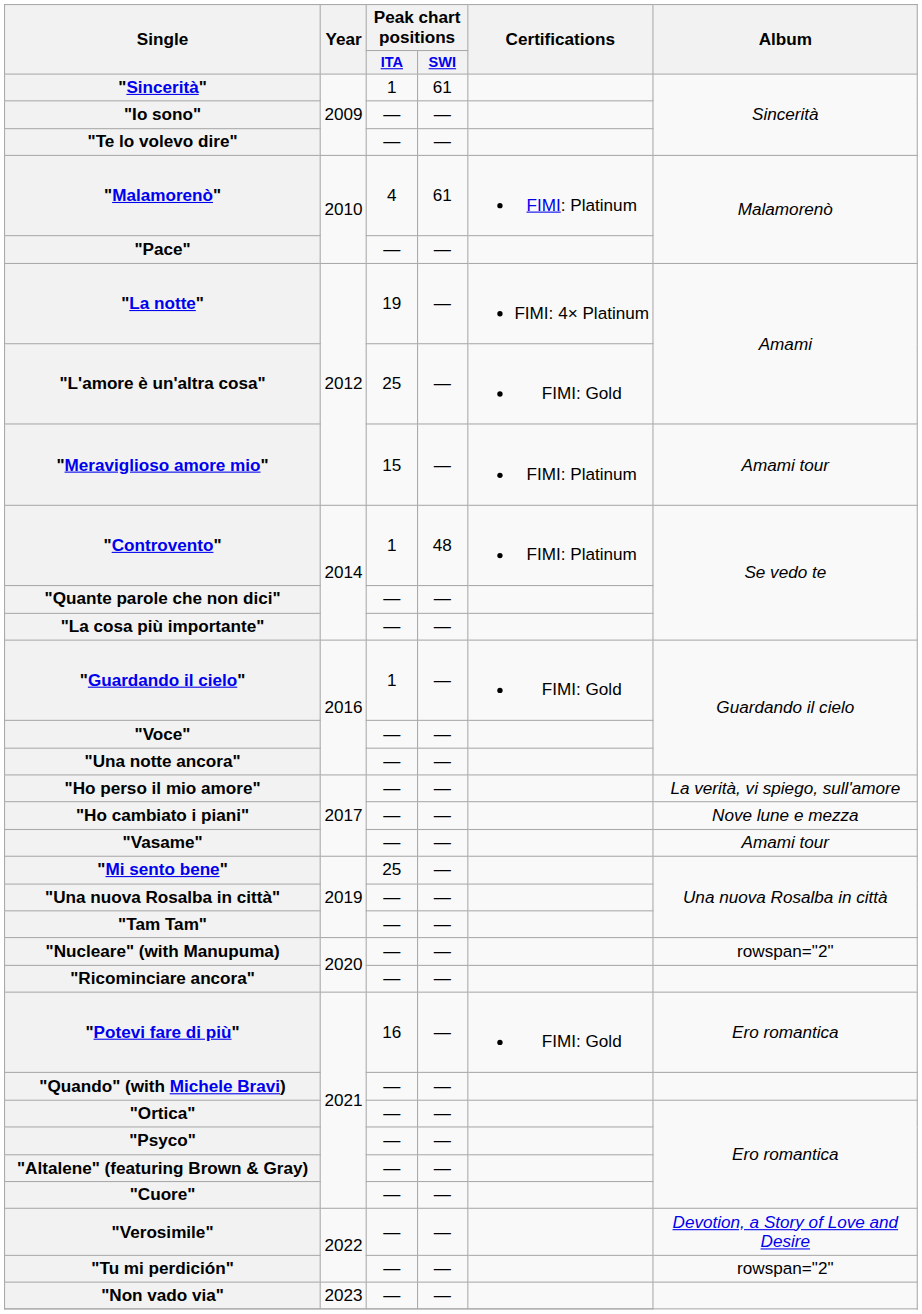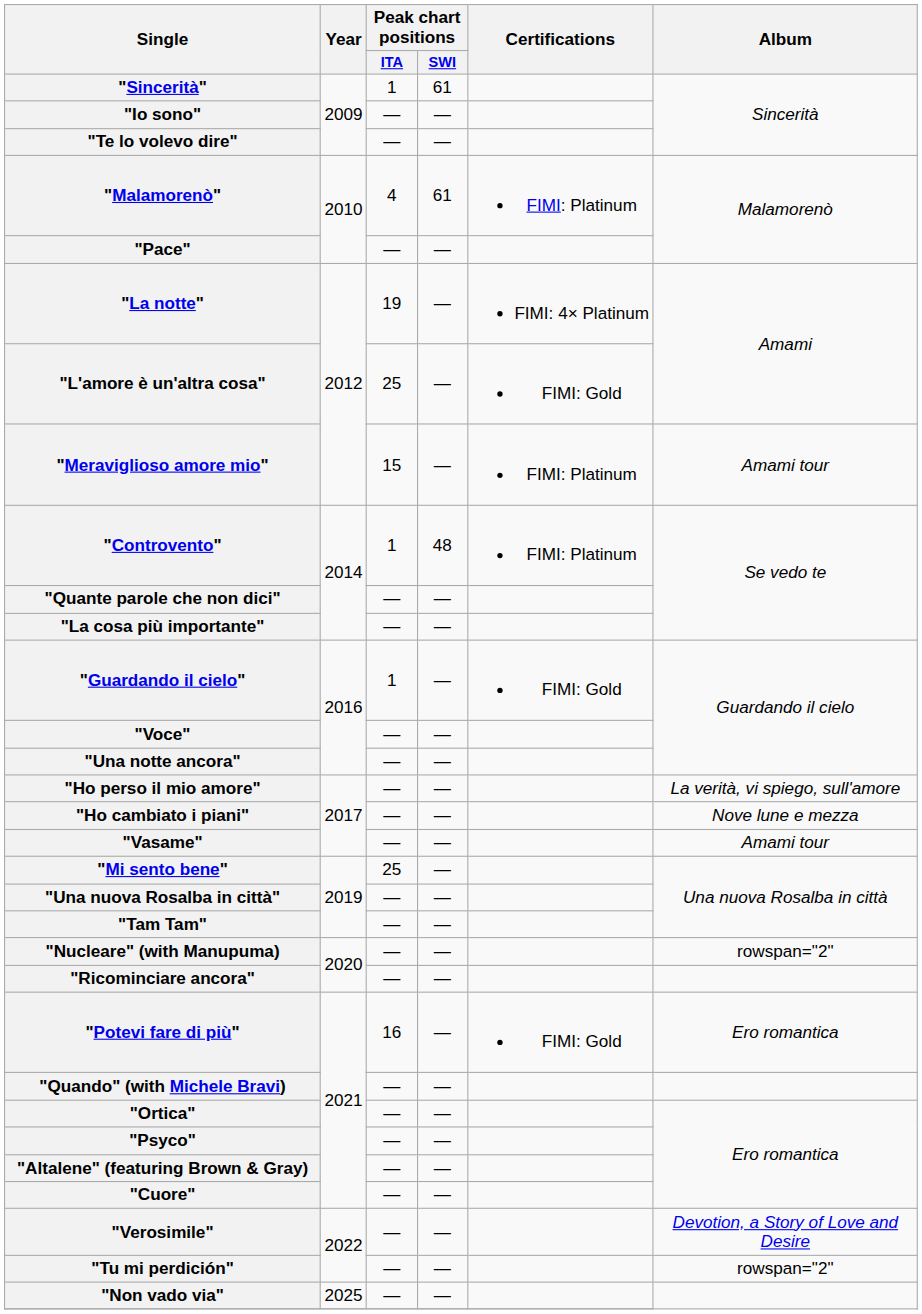(344, 1295) 2023 -> (344, 1295) 2025
